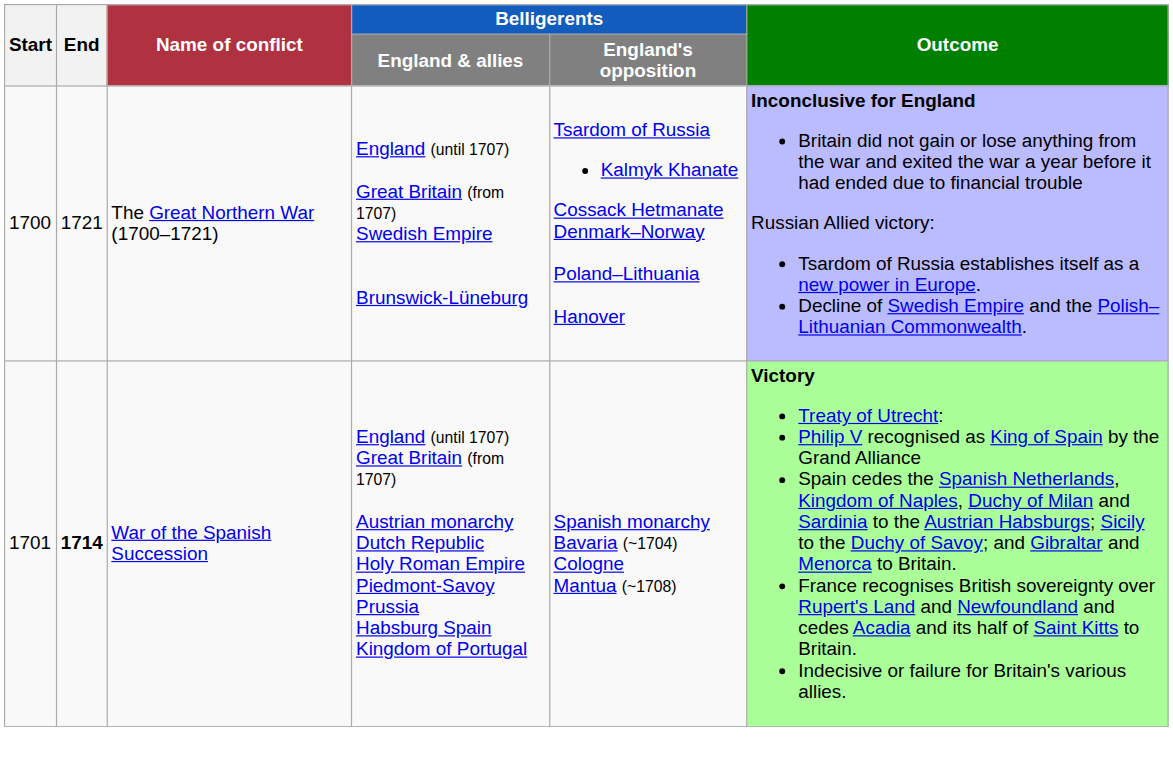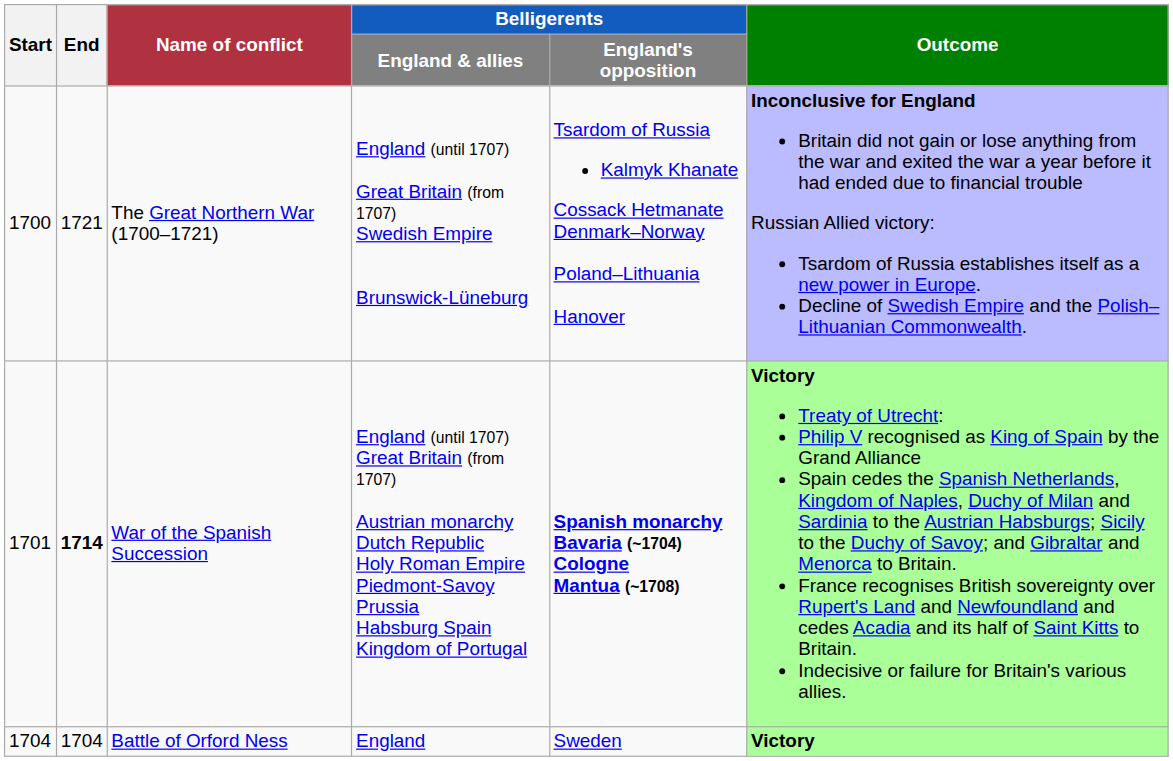(632, 554) normal -> (638, 554) bold
+ row: (200, 741)
